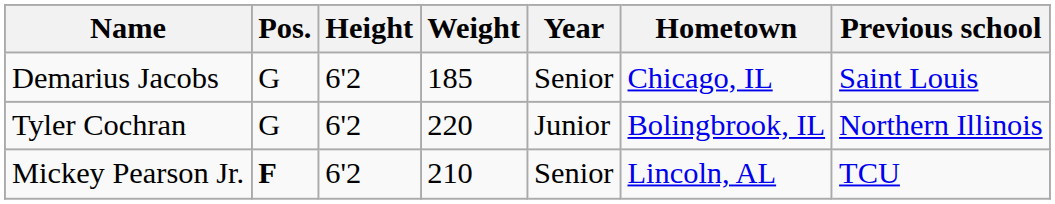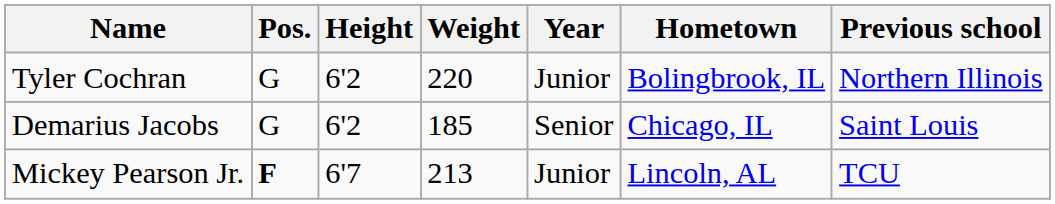rows swapped: (99, 125) <-> (115, 76)
(343, 173) 6'2 -> (343, 173) 6'7
(450, 173) 210 -> (450, 173) 213
(574, 173) Senior -> (572, 173) Junior
